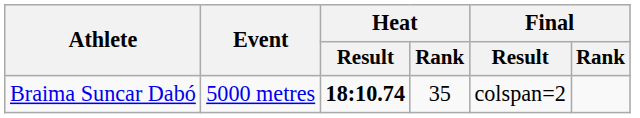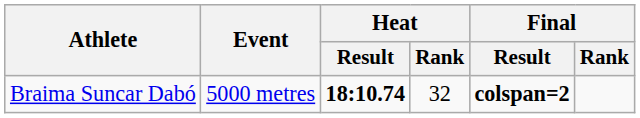(440, 94) 35 -> (440, 94) 32
(520, 94) normal -> (522, 94) bold
